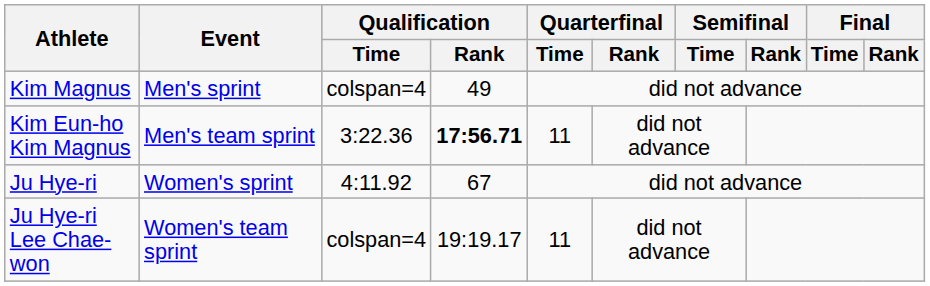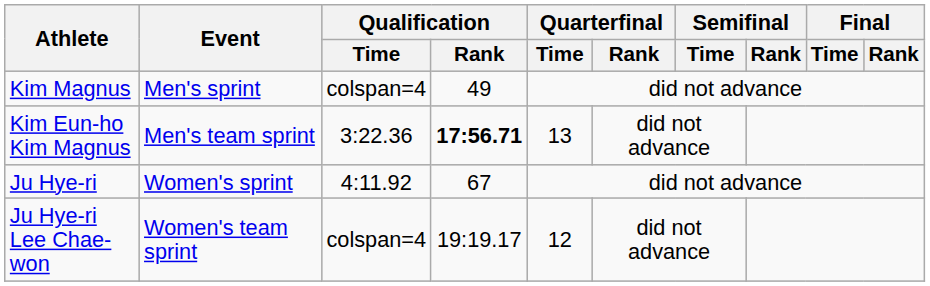(560, 136) 11 -> (560, 136) 13
(560, 240) 11 -> (560, 240) 12
